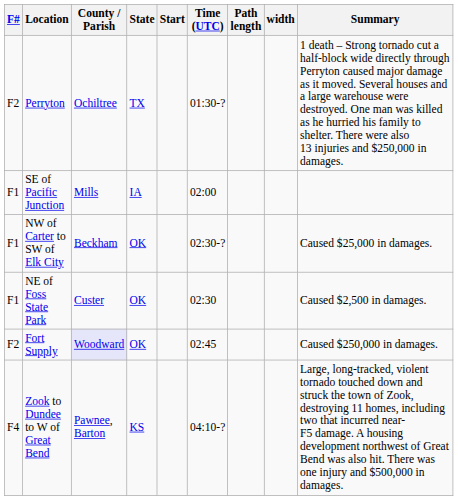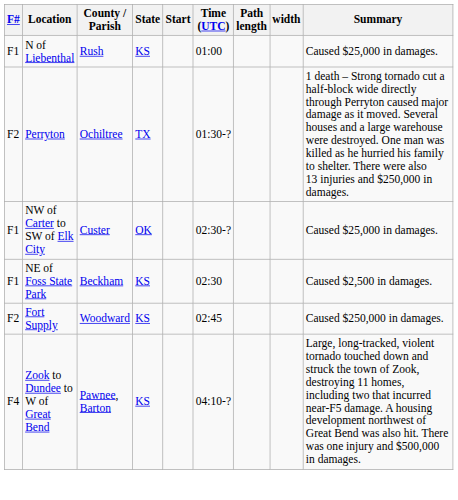+ row: (50, 51)
- row: (45, 192)
(96, 243) Beckham -> (95, 230) Custer
(89, 300) Custer -> (101, 281) Beckham
(138, 300) OK -> (143, 281) KS
(99, 344) lavender background -> (105, 318) no background
(138, 344) OK -> (143, 318) KS
